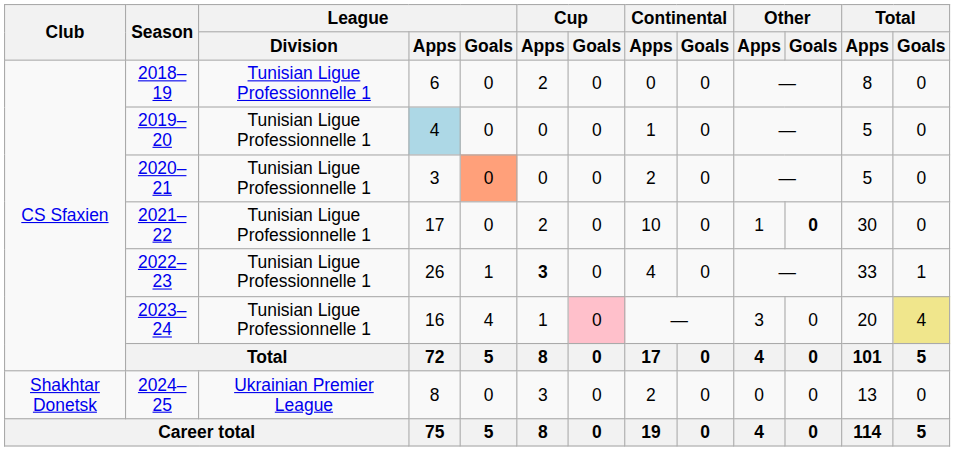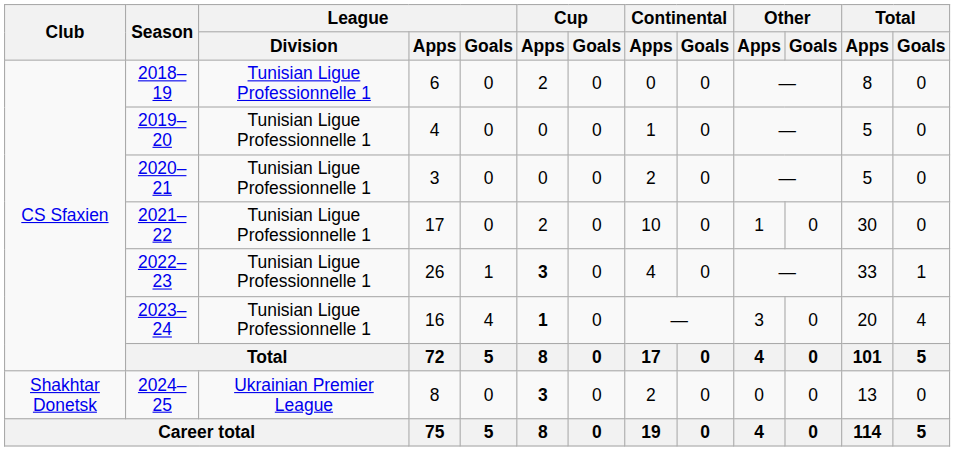(435, 130) lightblue background -> (435, 130) no background
(489, 178) lightsalmon background -> (489, 178) no background
(813, 225) bold -> (813, 225) normal
(543, 319) normal -> (543, 319) bold
(597, 319) pink background -> (597, 319) no background
(921, 319) khaki background -> (921, 319) no background
(543, 394) normal -> (543, 394) bold
